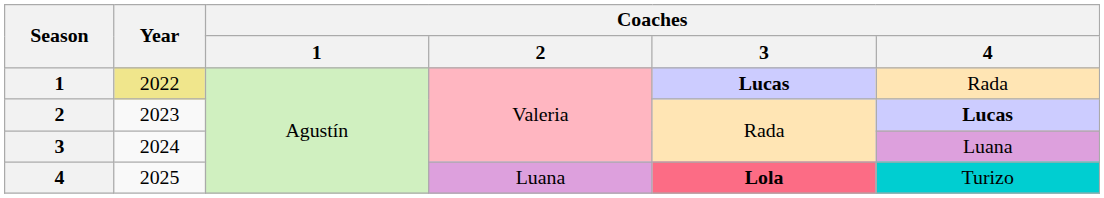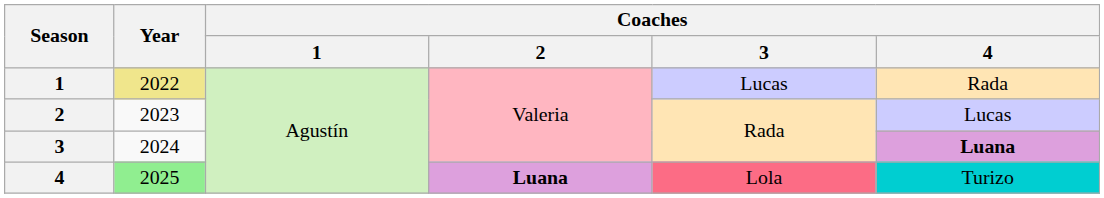(764, 83) bold -> (764, 83) normal
(988, 114) bold -> (988, 114) normal
(988, 146) normal -> (988, 146) bold
(160, 177) no background -> (160, 177) lightgreen background
(540, 177) normal -> (540, 177) bold
(764, 177) bold -> (764, 177) normal
